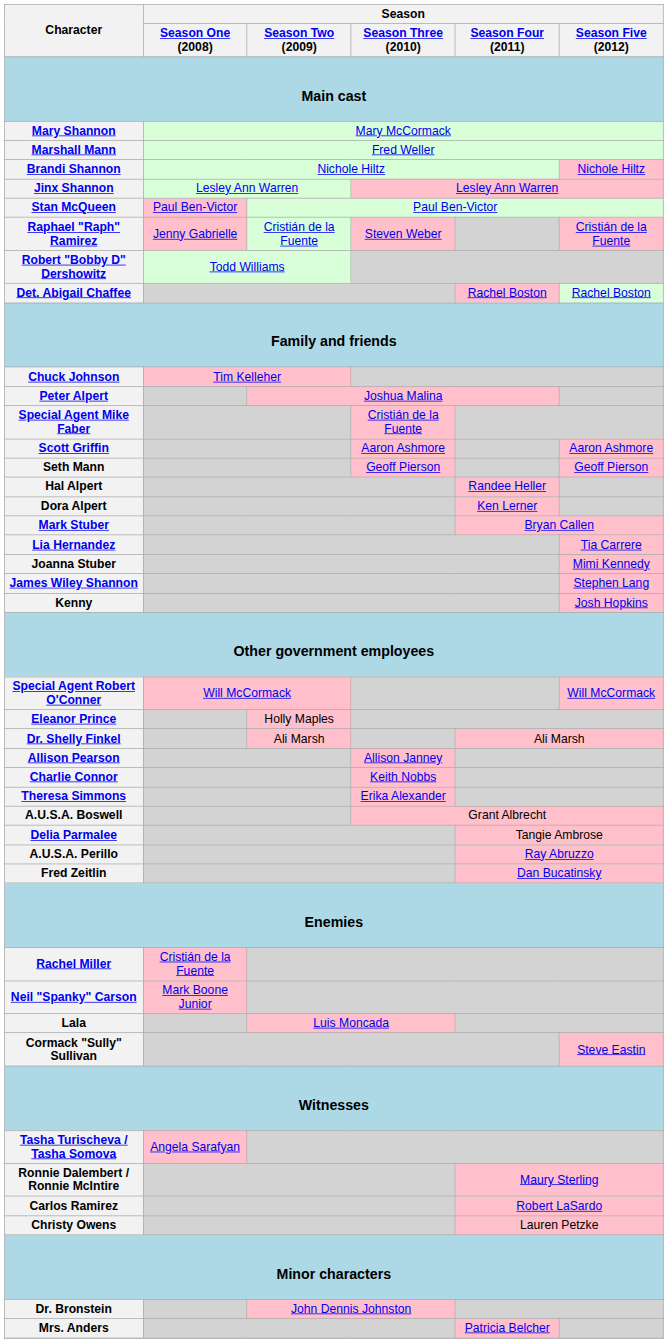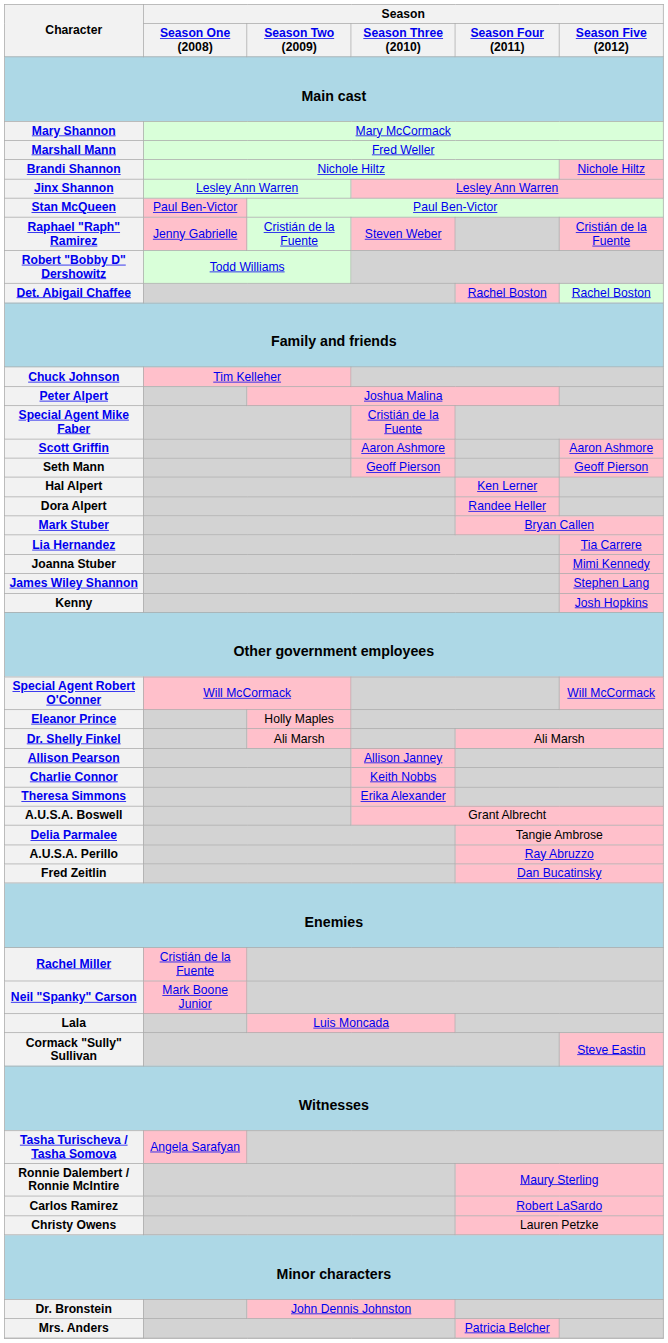(507, 487) Randee Heller -> (507, 487) Ken Lerner
(507, 506) Ken Lerner -> (507, 506) Randee Heller
